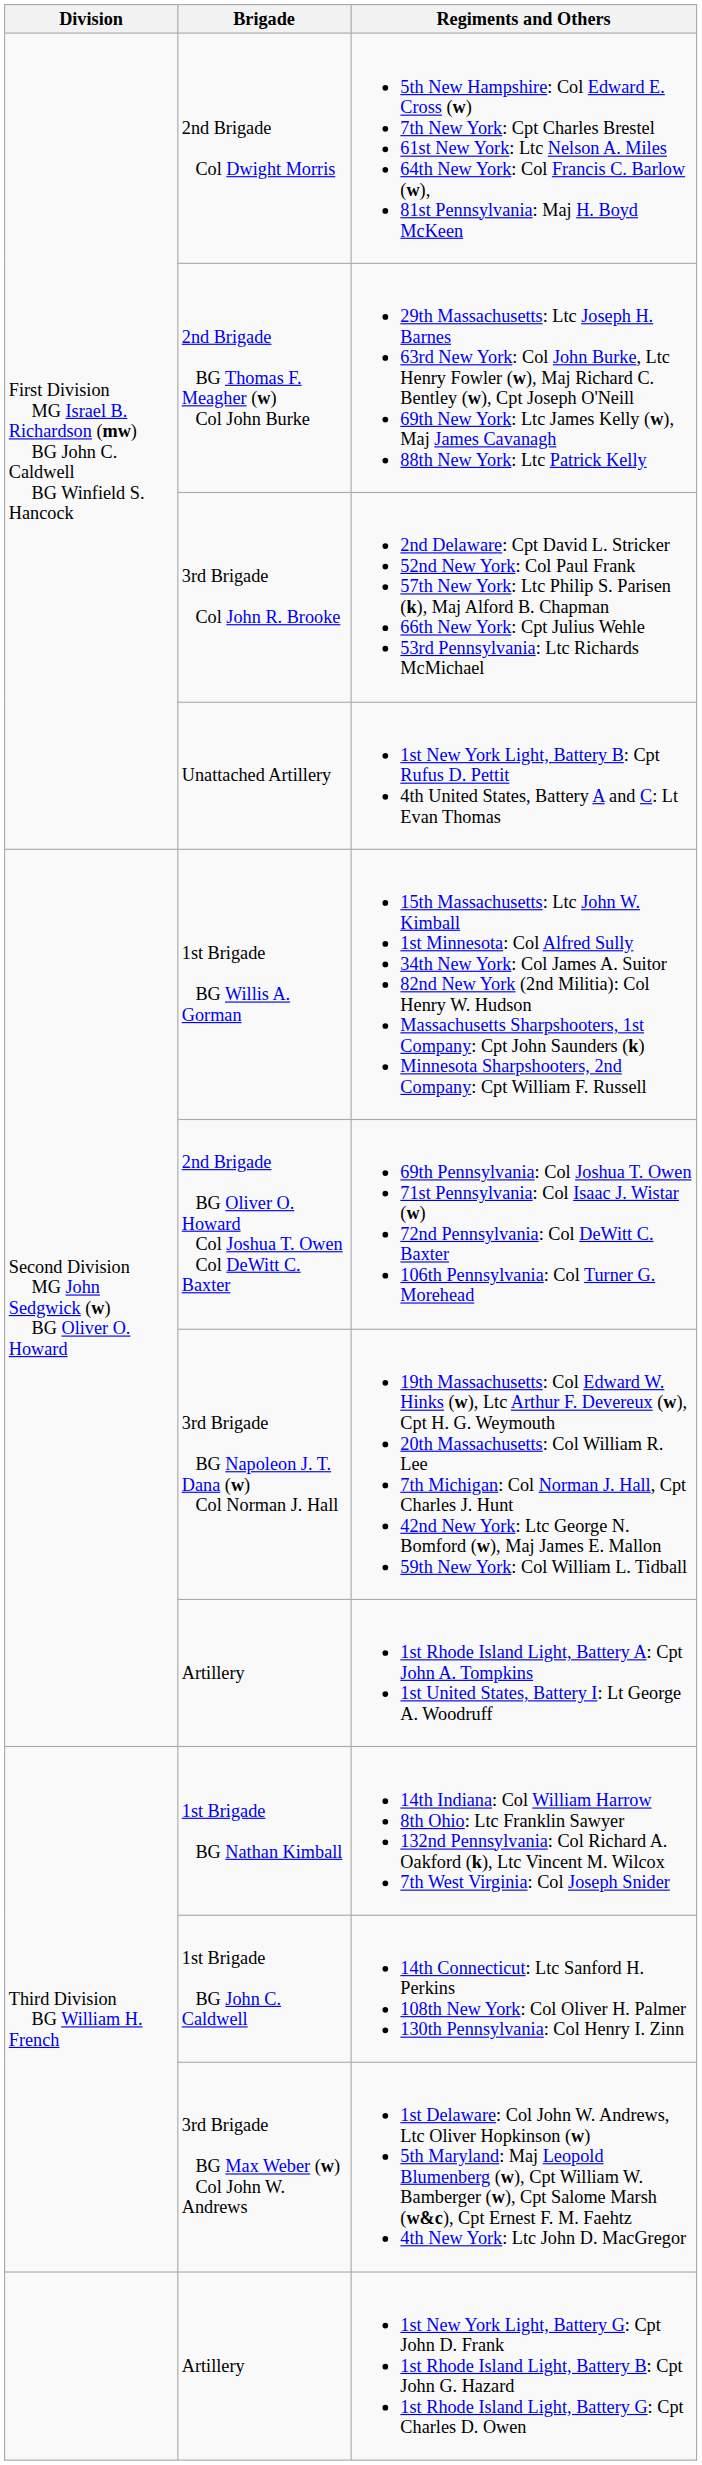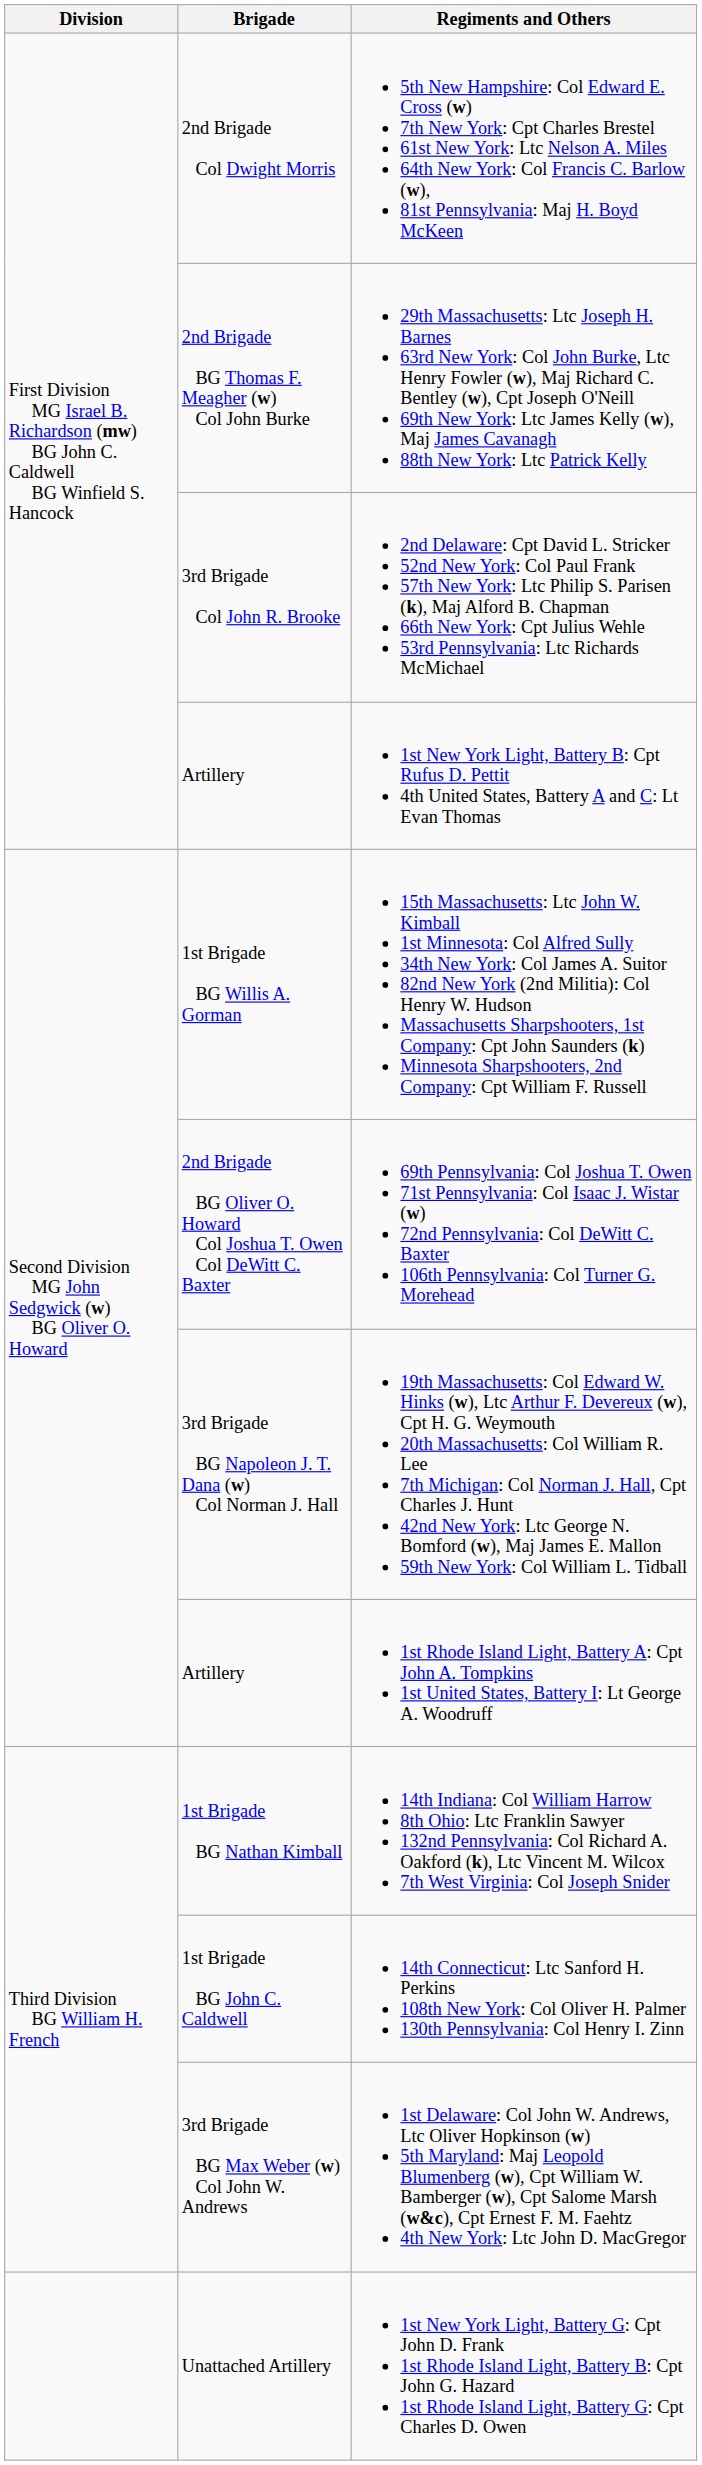(256, 775) Unattached Artillery -> (213, 775) Artillery
(213, 2365) Artillery -> (256, 2365) Unattached Artillery
